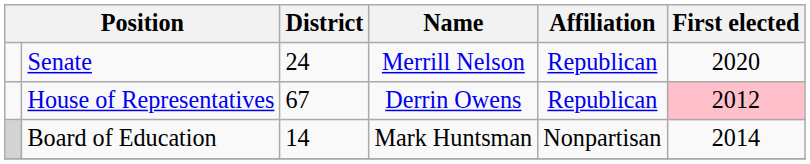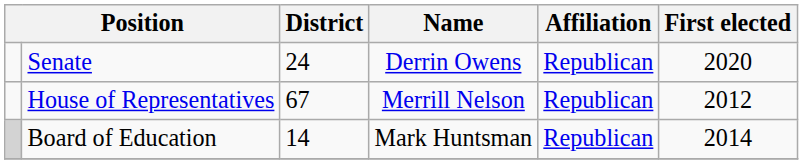(453, 61) Merrill Nelson -> (453, 61) Derrin Owens
(453, 100) Derrin Owens -> (453, 100) Merrill Nelson
(736, 100) pink background -> (728, 100) no background
(602, 138) Nonpartisan -> (598, 138) Republican
